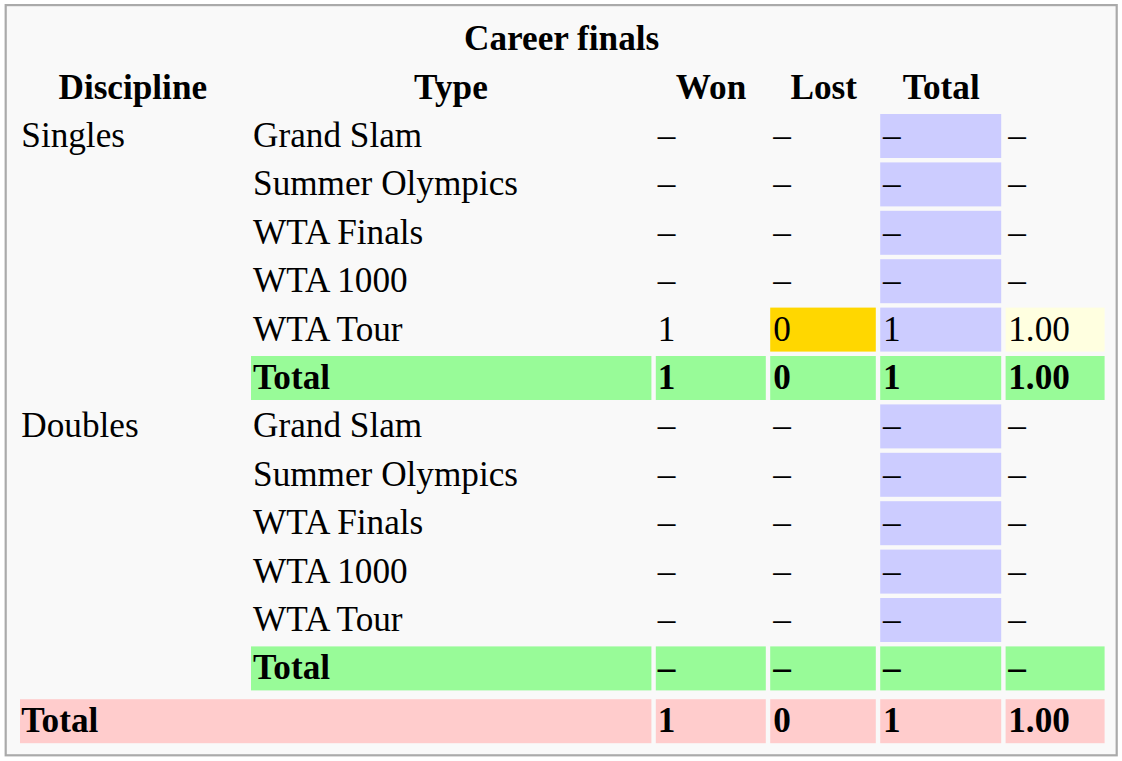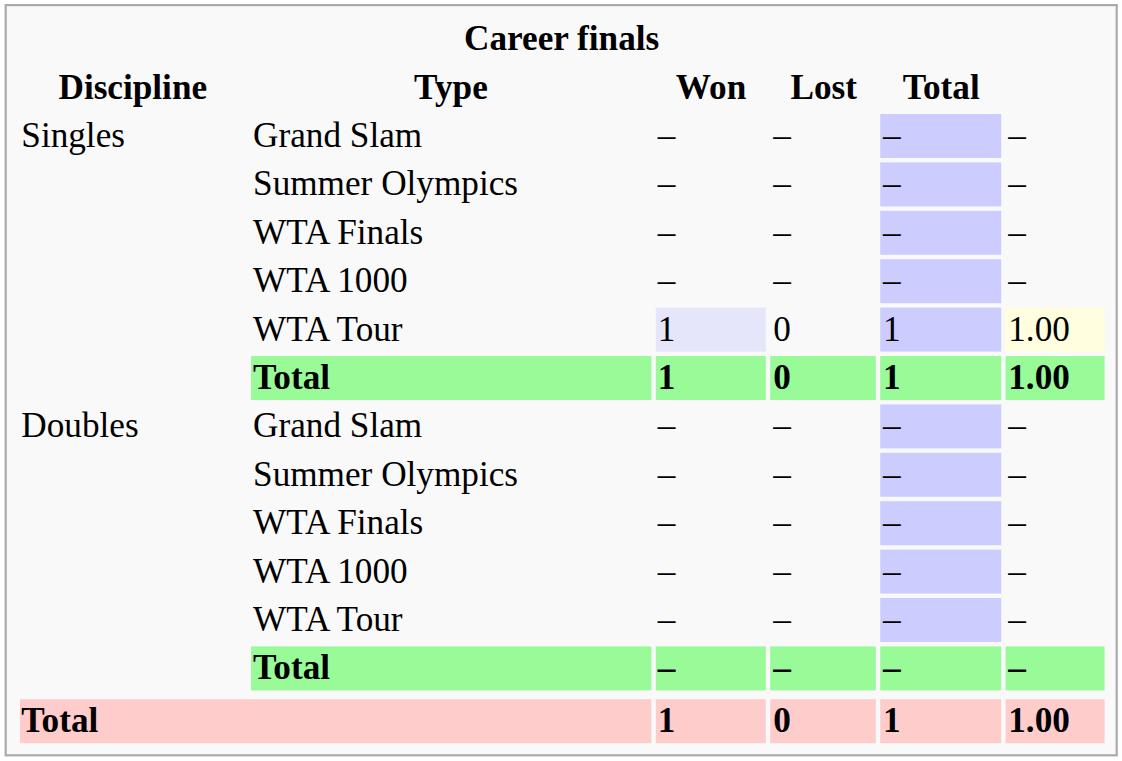(666, 329) no background -> (666, 329) lavender background
(782, 329) gold background -> (782, 329) no background
